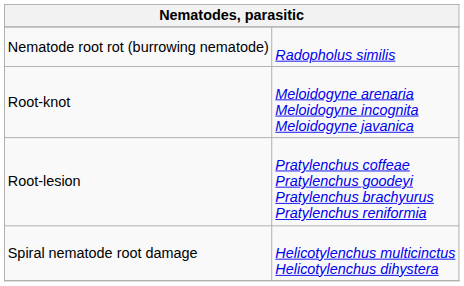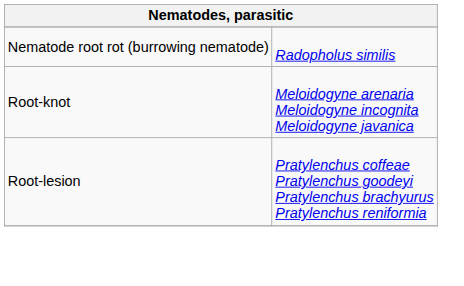- row: (103, 253)
